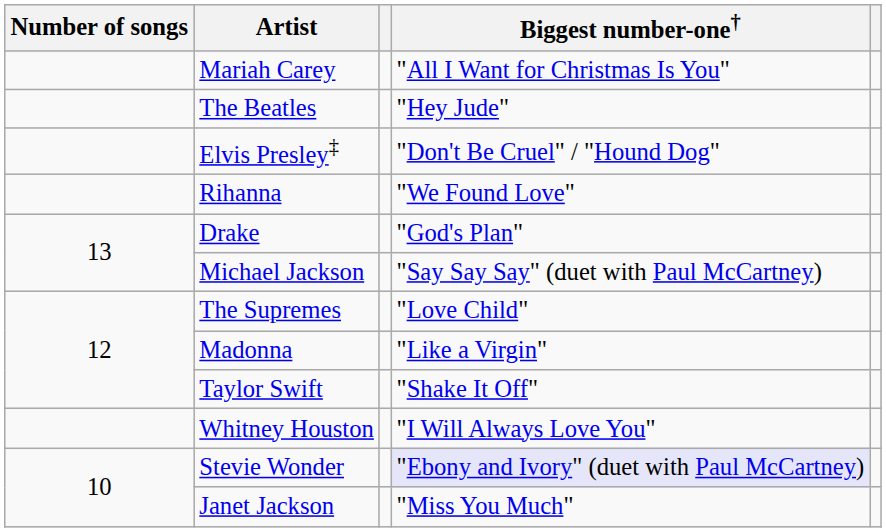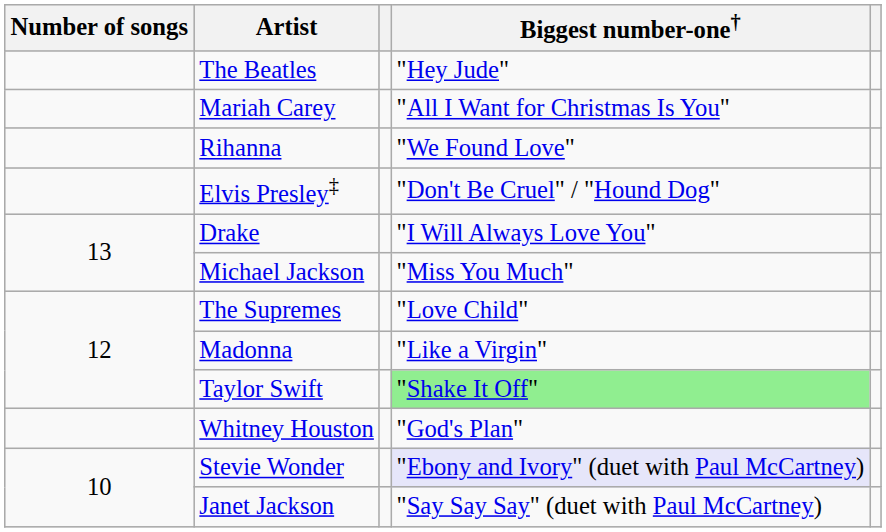rows swapped: (258, 108) <-> (267, 69)
rows swapped: (269, 151) <-> (240, 193)
(460, 232) "God's Plan" -> (526, 232) "I Will Always Love You"
(609, 271) "Say Say Say" (duet with Paul McCartney) -> (485, 271) "Miss You Much"
(467, 389) no background -> (467, 389) lightgreen background
(526, 428) "I Will Always Love You" -> (460, 428) "God's Plan"
(485, 506) "Miss You Much" -> (609, 506) "Say Say Say" (duet with Paul McCartney)
